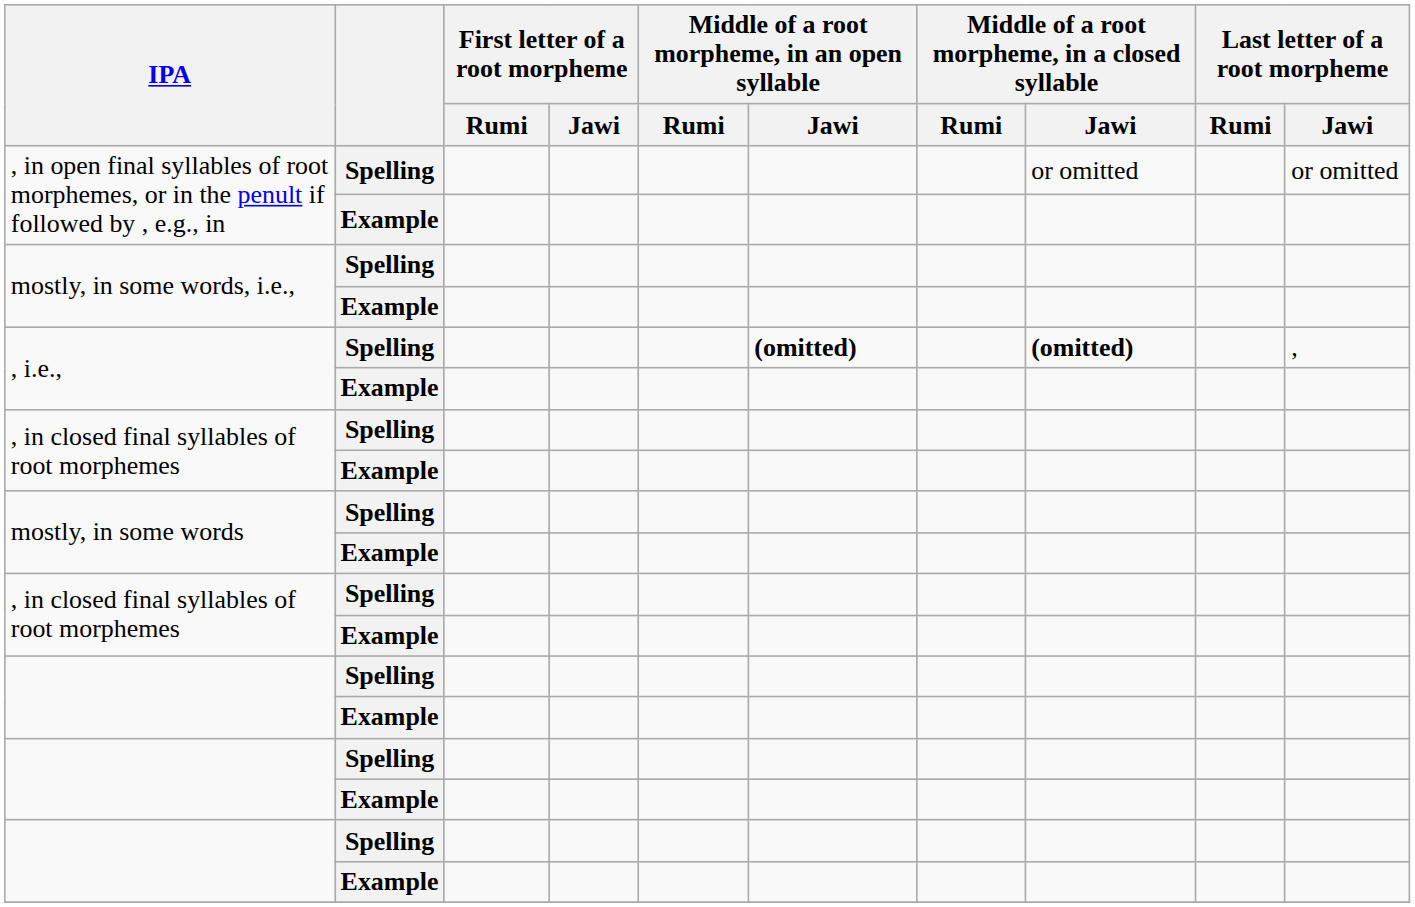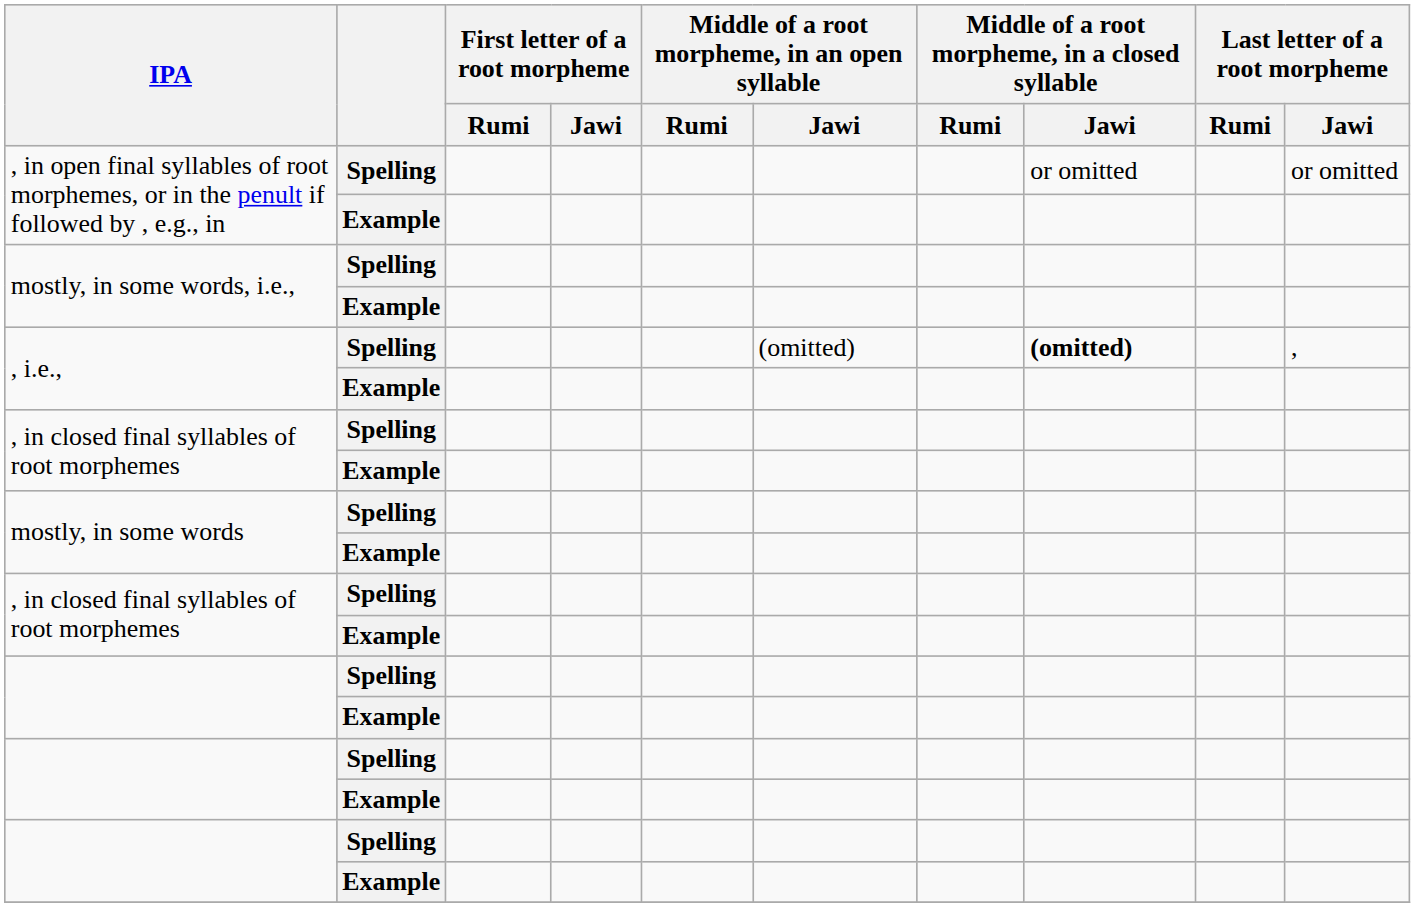(805, 347) bold -> (807, 347) normal
